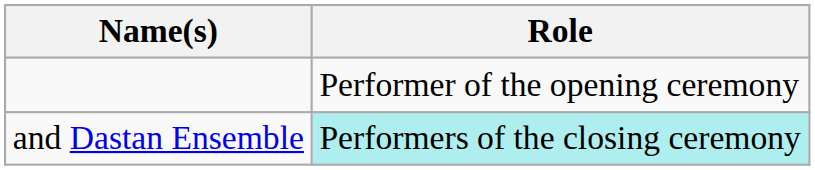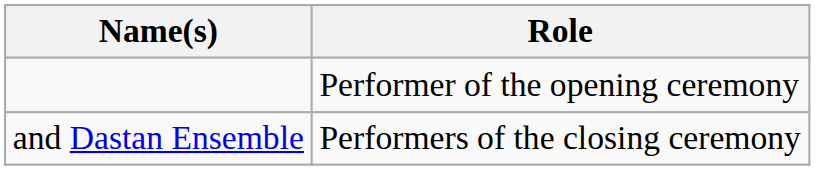(560, 137) paleturquoise background -> (560, 137) no background
